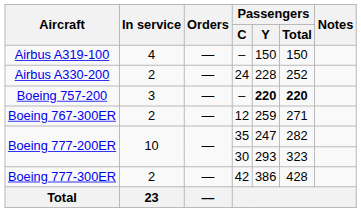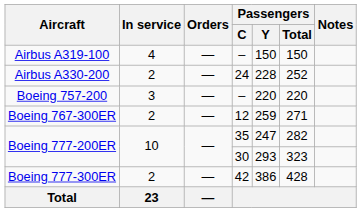(266, 95) bold -> (266, 95) normal
(297, 95) bold -> (297, 95) normal
